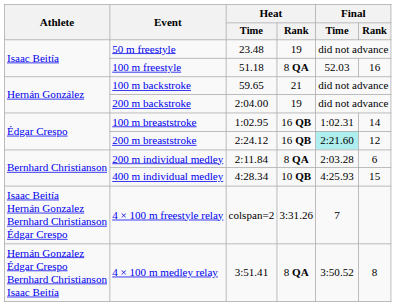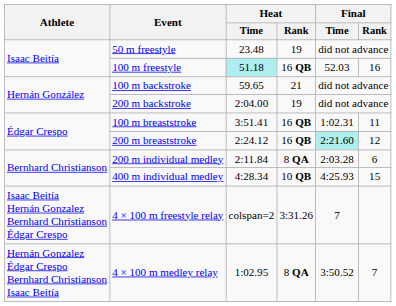(251, 67) no background -> (251, 67) paleturquoise background
(296, 67) 8 QA -> (296, 67) 16 QB
(251, 122) 1:02.95 -> (251, 122) 3:51.41
(375, 122) 14 -> (375, 122) 11
(251, 273) 3:51.41 -> (251, 273) 1:02.95
(375, 273) 8 -> (375, 273) 7
